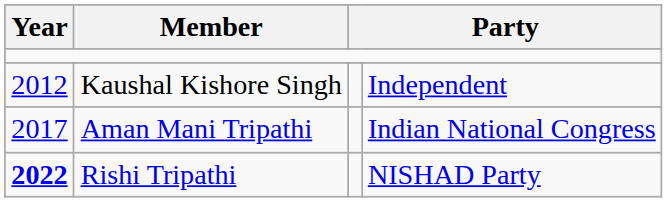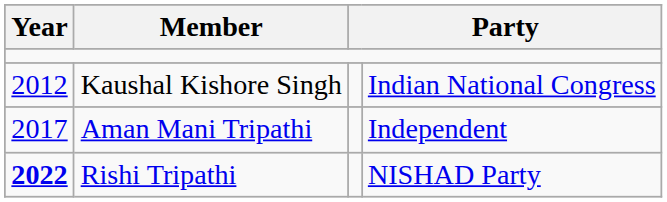(437, 84) Independent -> (512, 84) Indian National Congress
(512, 129) Indian National Congress -> (437, 129) Independent
